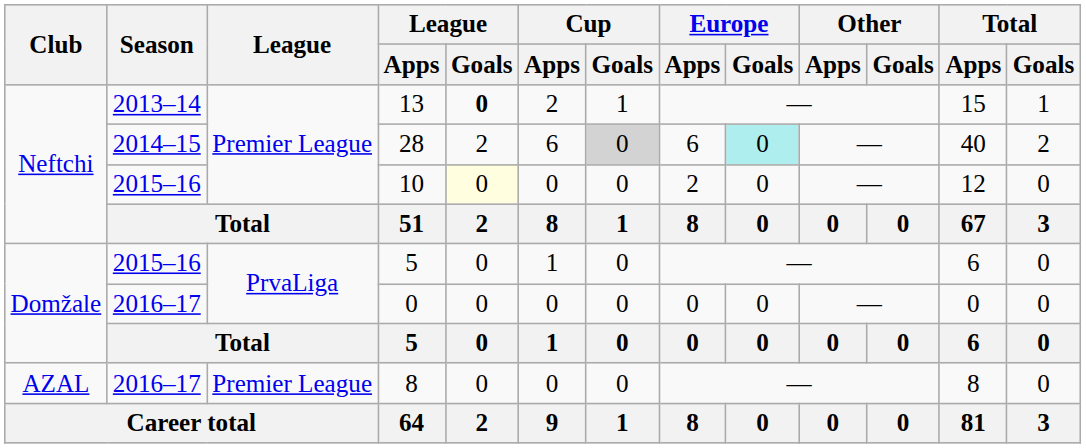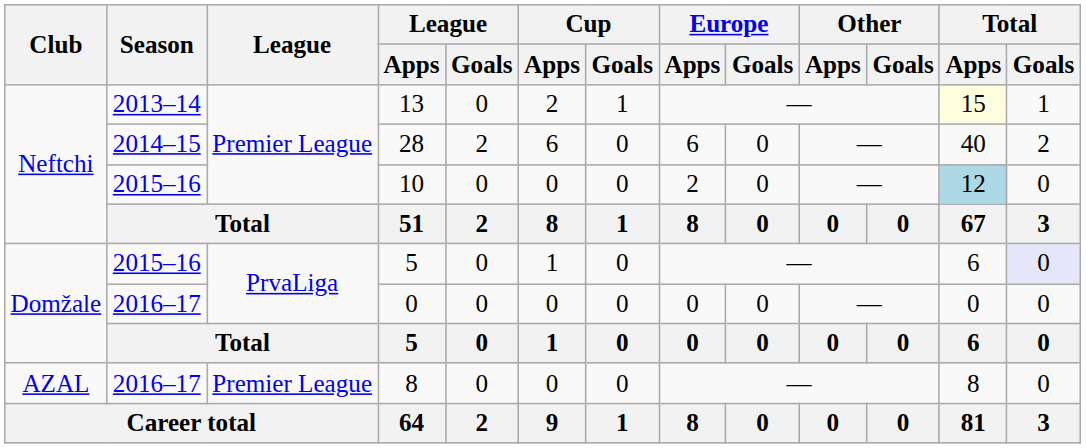(482, 104) bold -> (482, 104) normal
(973, 104) no background -> (973, 104) lightyellow background
(622, 143) lightgrey background -> (622, 143) no background
(763, 143) paleturquoise background -> (763, 143) no background
(482, 183) lightyellow background -> (482, 183) no background
(973, 183) no background -> (973, 183) lightblue background
(1044, 263) no background -> (1044, 263) lavender background
